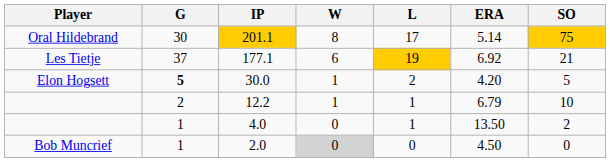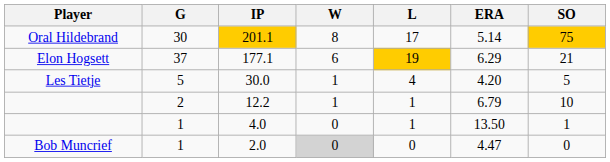(73, 59) Les Tietje -> (73, 59) Elon Hogsett
(489, 59) 6.92 -> (489, 59) 6.29
(73, 80) Elon Hogsett -> (73, 80) Les Tietje
(180, 80) bold -> (180, 80) normal
(412, 80) 2 -> (412, 80) 4
(567, 124) 2 -> (567, 124) 1
(489, 146) 4.50 -> (489, 146) 4.47
